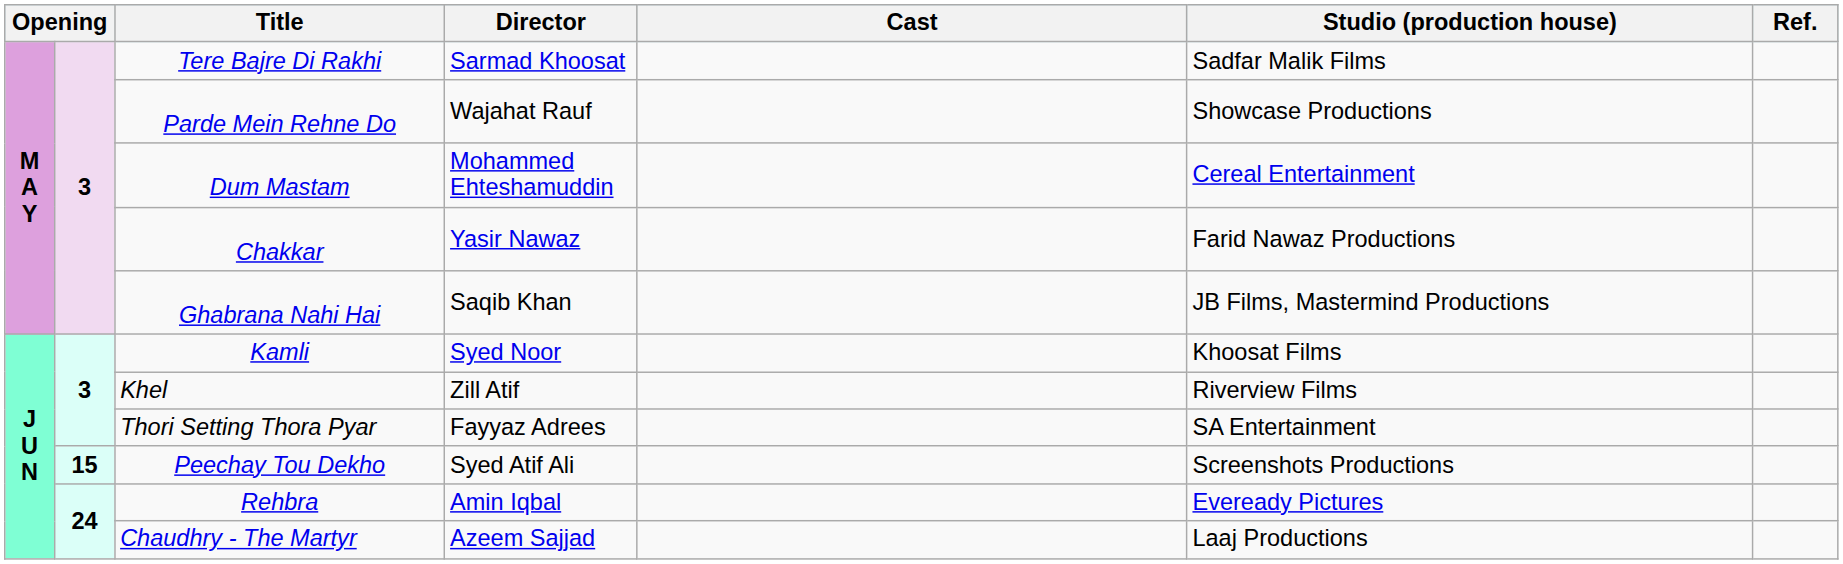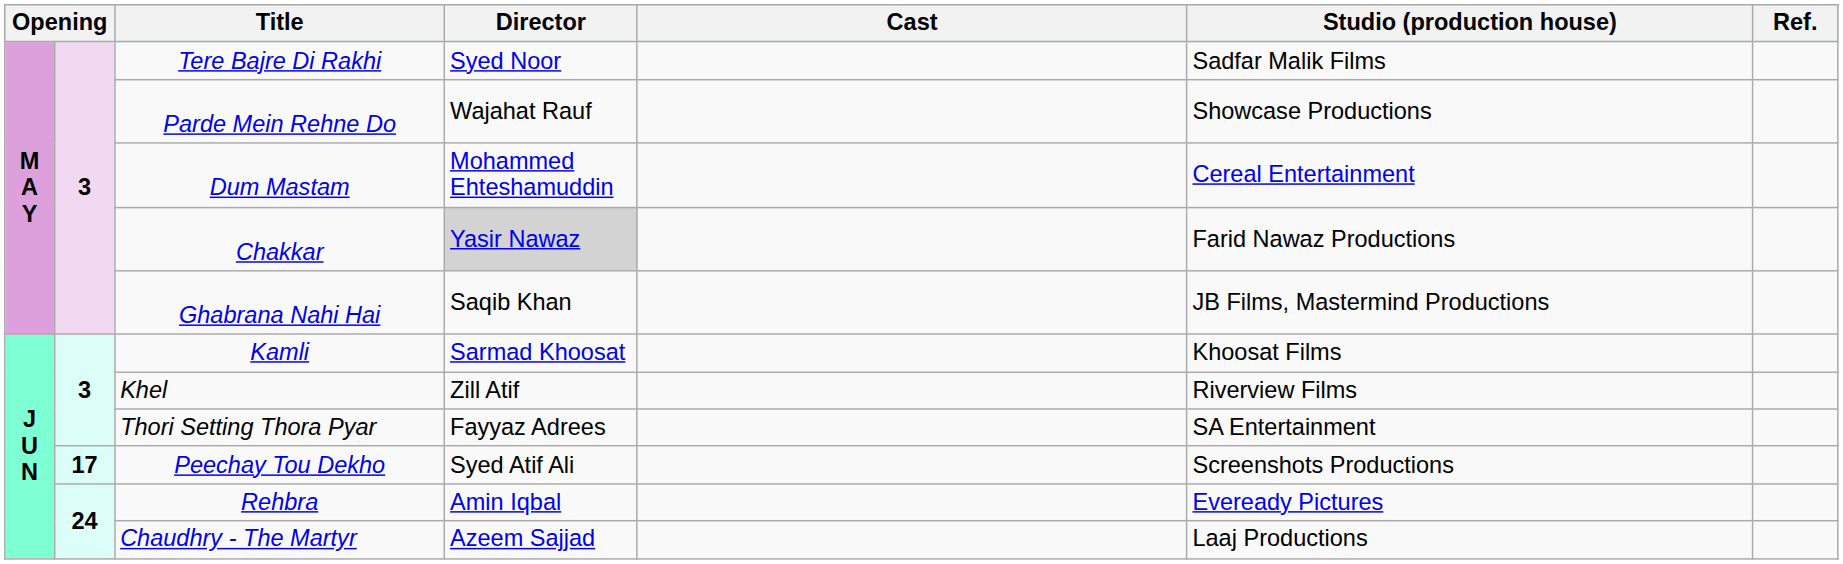(538, 60) Sarmad Khoosat -> (506, 60) Syed Noor
(515, 238) no background -> (515, 238) lightgrey background
(506, 352) Syed Noor -> (538, 352) Sarmad Khoosat
(85, 464) 15 -> (85, 464) 17
